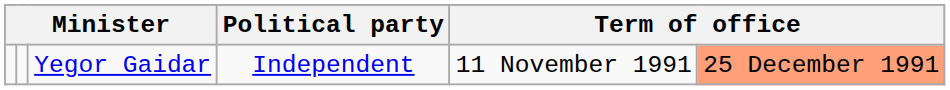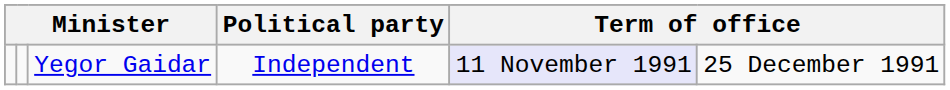(574, 65) no background -> (574, 65) lavender background
(821, 65) lightsalmon background -> (821, 65) no background
